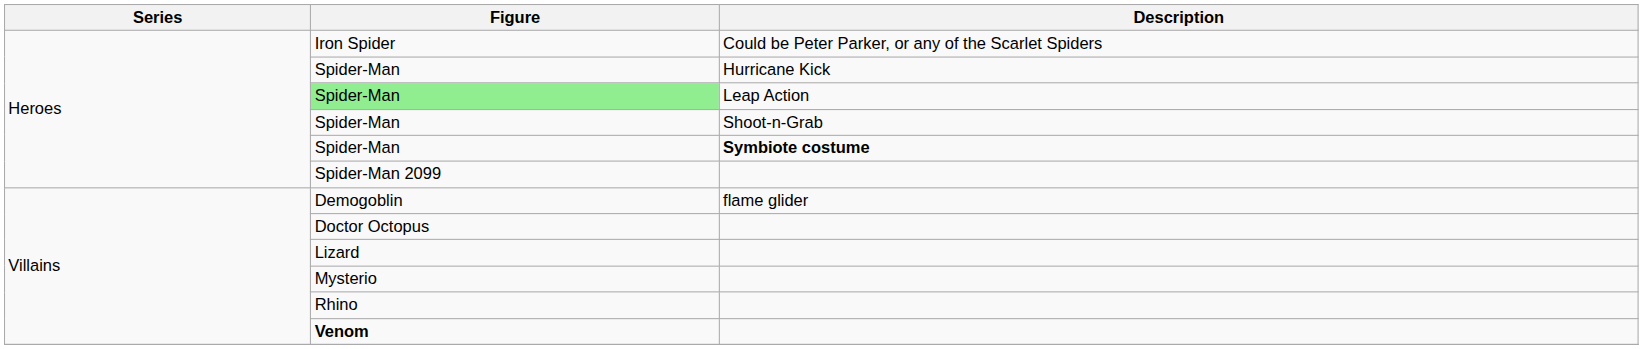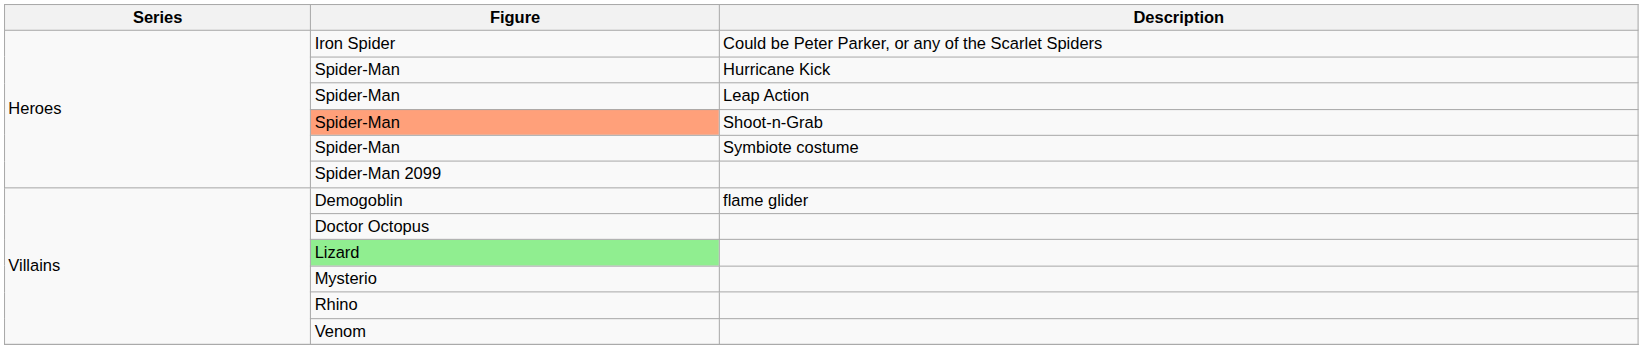(357, 95) lightgreen background -> (357, 95) no background
(357, 122) no background -> (357, 122) lightsalmon background
(796, 148) bold -> (791, 148) normal
(337, 252) no background -> (337, 252) lightgreen background
(342, 331) bold -> (340, 331) normal
